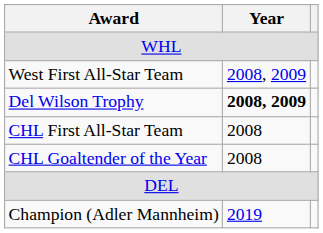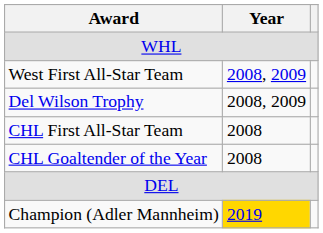(267, 102) bold -> (267, 102) normal
(245, 213) no background -> (245, 213) gold background
